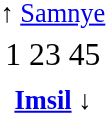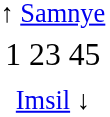(53, 98) bold -> (53, 100) normal
